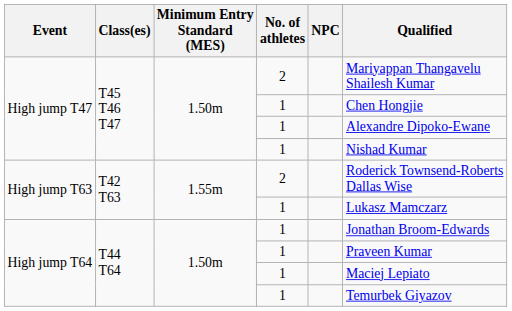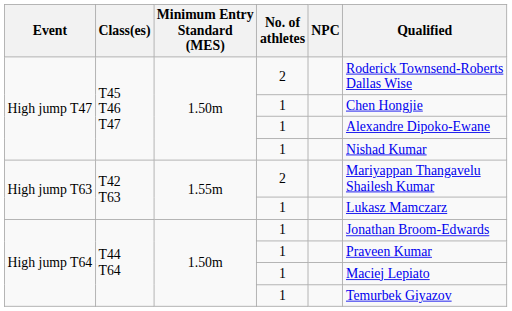(413, 75) Mariyappan Thangavelu Shailesh Kumar -> (425, 75) Roderick Townsend-Roberts Dallas Wise
(425, 178) Roderick Townsend-Roberts Dallas Wise -> (413, 178) Mariyappan Thangavelu Shailesh Kumar
